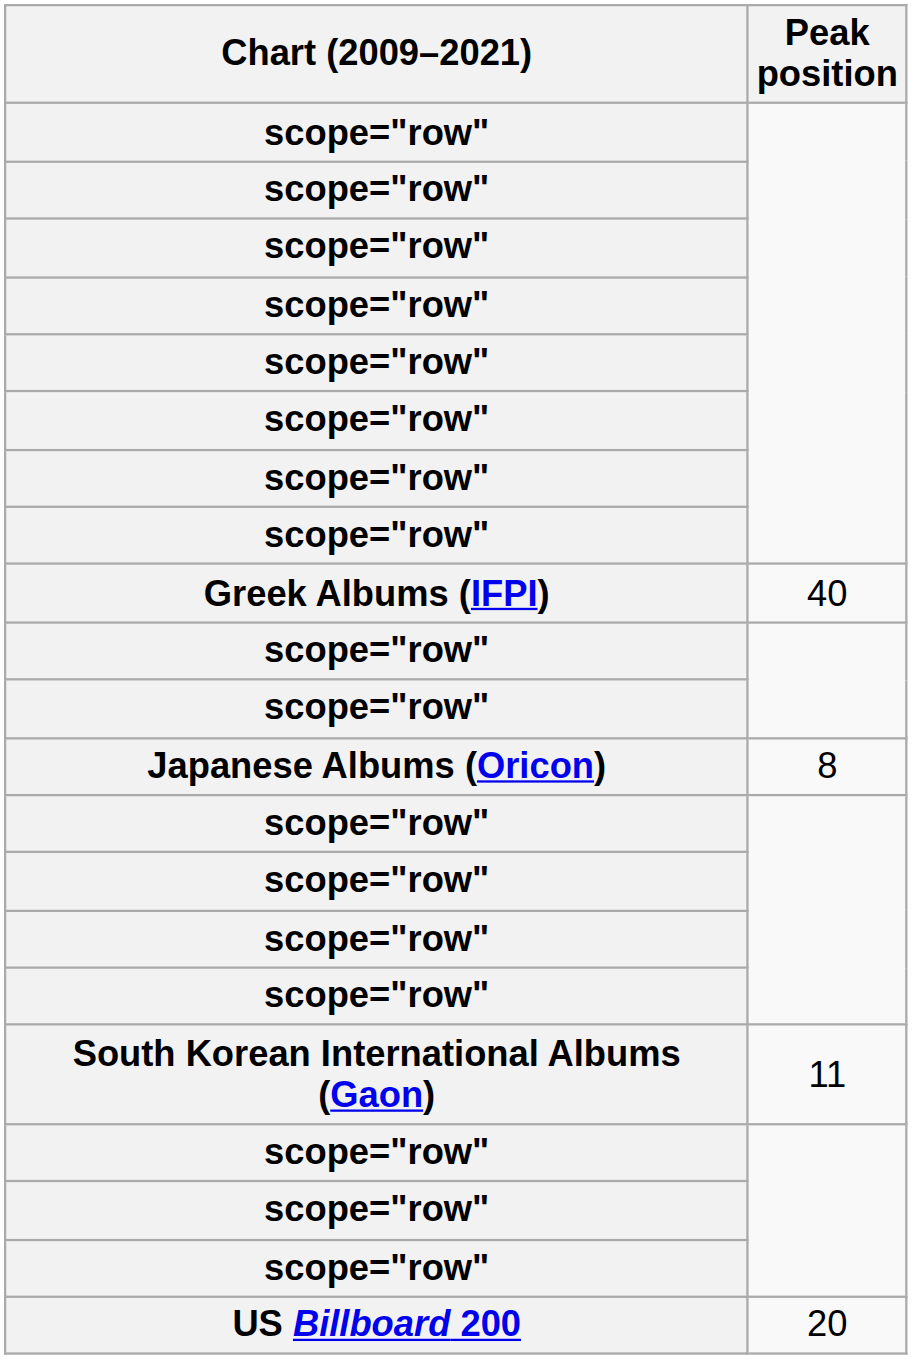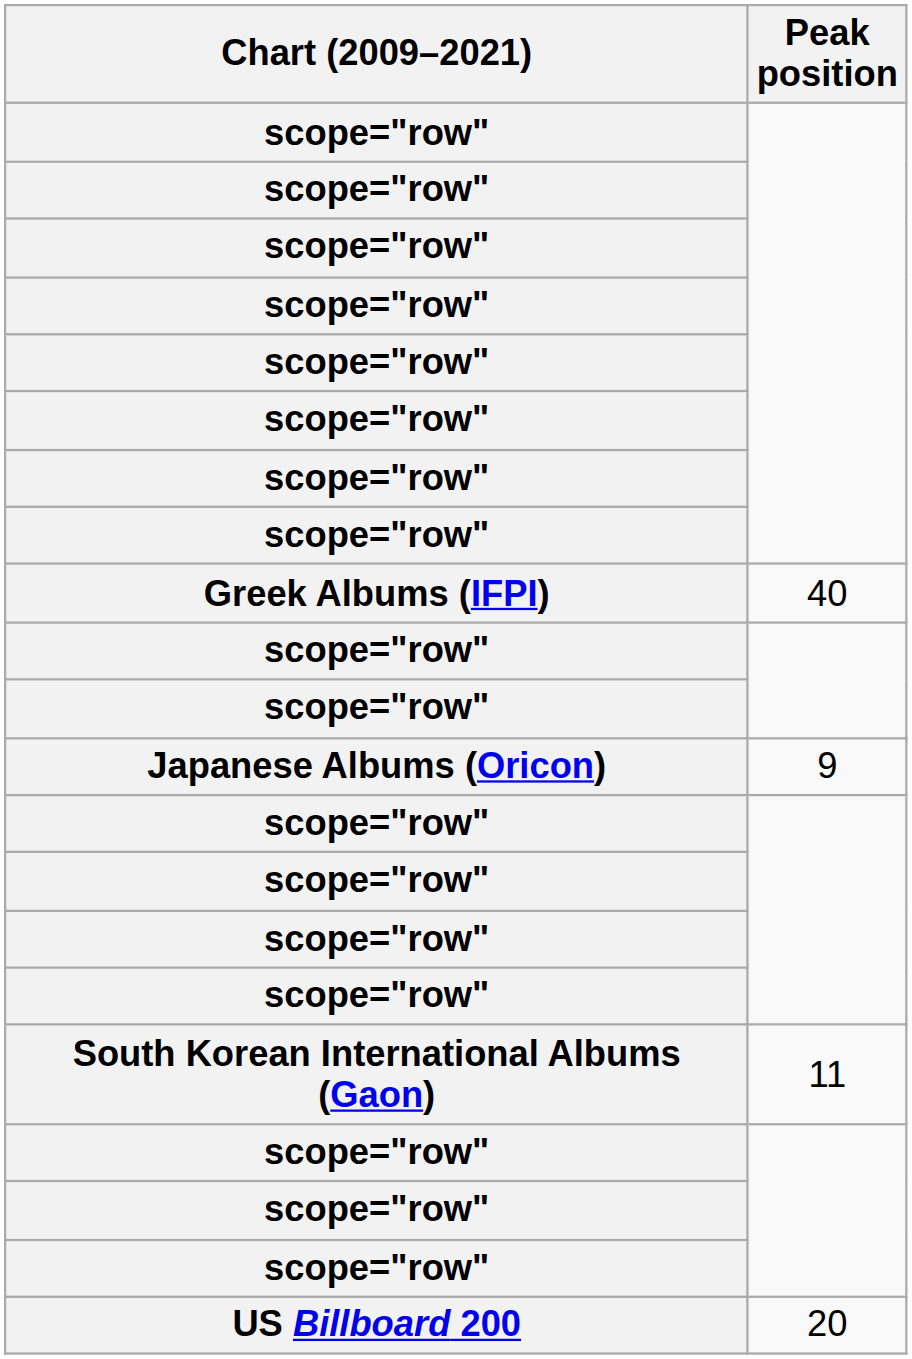(827, 765) 8 -> (827, 765) 9
